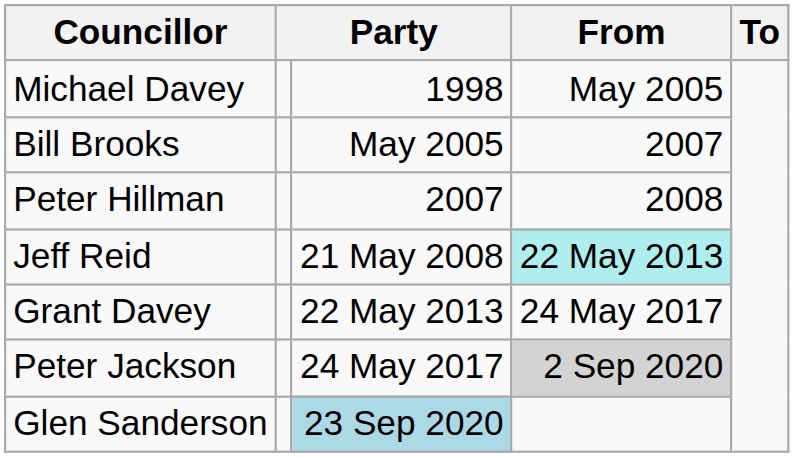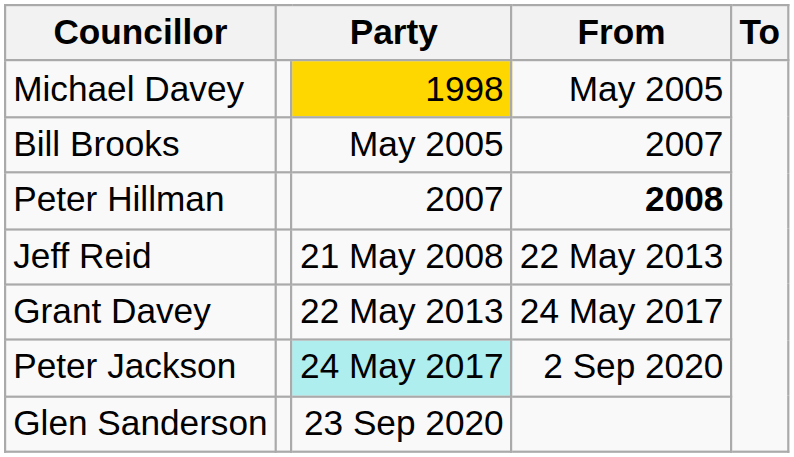(464, 88) no background -> (464, 88) gold background
(684, 199) normal -> (684, 199) bold
(622, 255) paleturquoise background -> (622, 255) no background
(402, 367) no background -> (402, 367) paleturquoise background
(633, 367) lightgrey background -> (633, 367) no background
(404, 423) lightblue background -> (404, 423) no background
